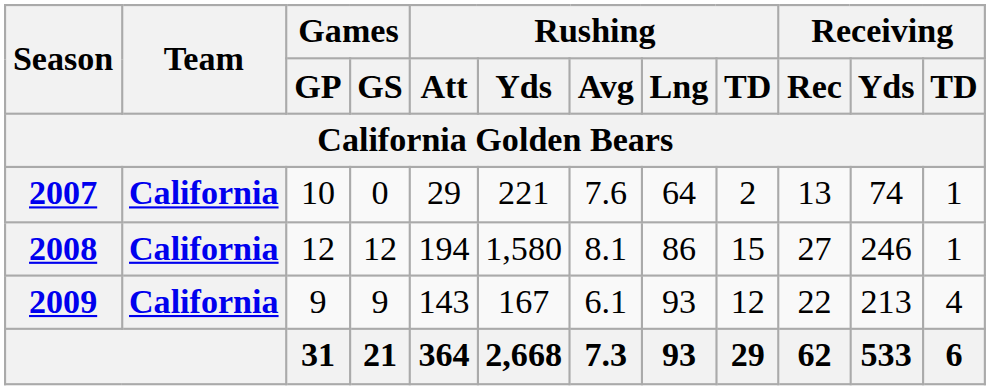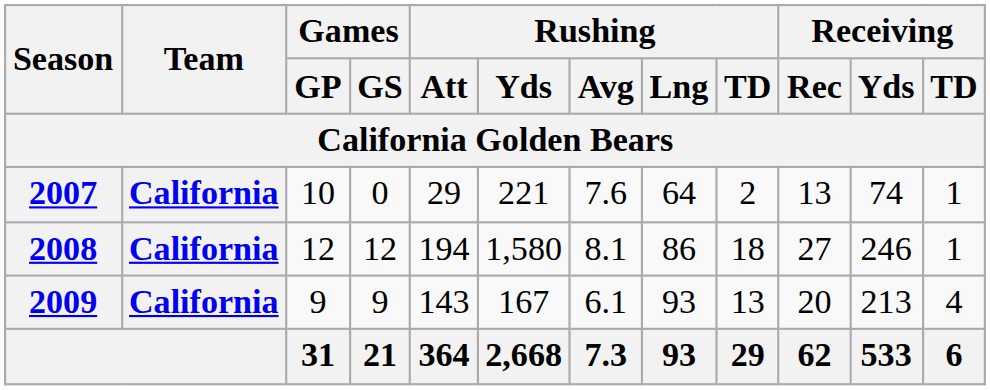(748, 247) 15 -> (748, 247) 18
(748, 301) 12 -> (748, 301) 13
(815, 301) 22 -> (815, 301) 20
